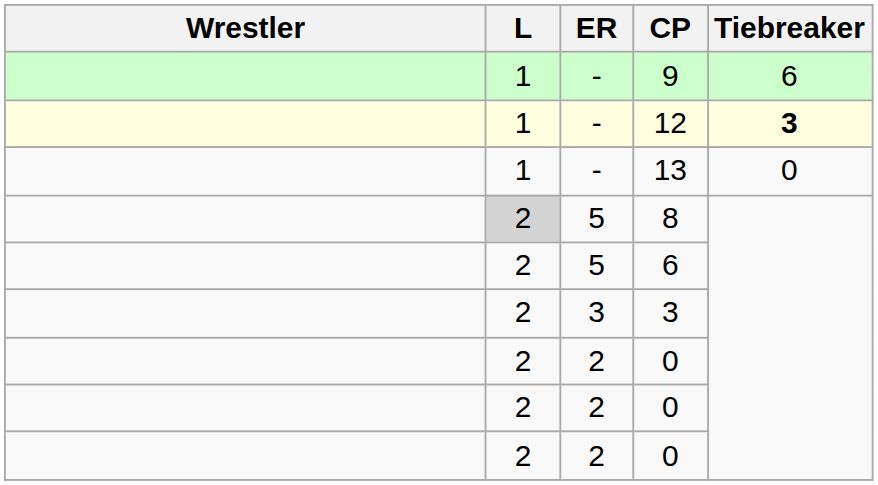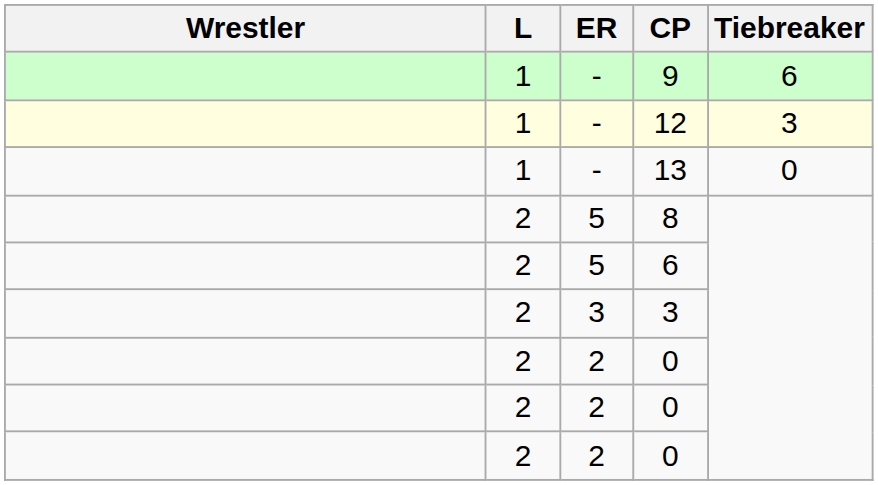(789, 123) bold -> (789, 123) normal
(523, 218) lightgrey background -> (523, 218) no background
